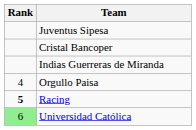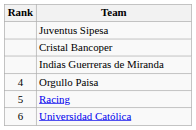(20, 99) bold -> (20, 99) normal
(20, 116) lightgreen background -> (20, 116) no background
